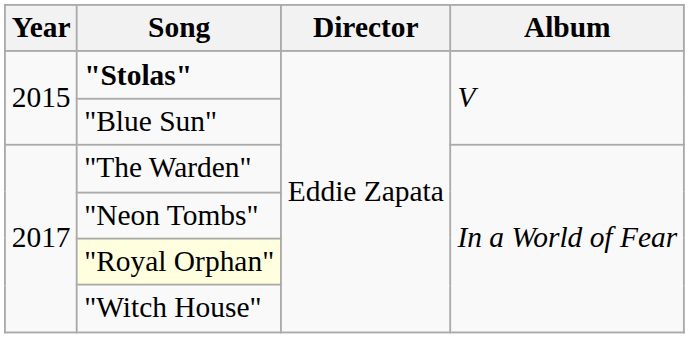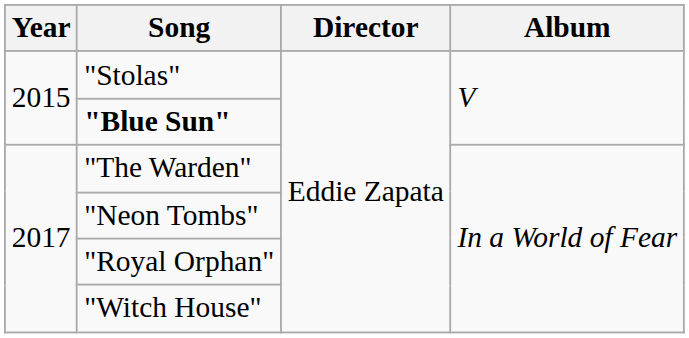(138, 74) bold -> (132, 74) normal
(151, 121) normal -> (157, 121) bold
(179, 261) lightyellow background -> (179, 261) no background
